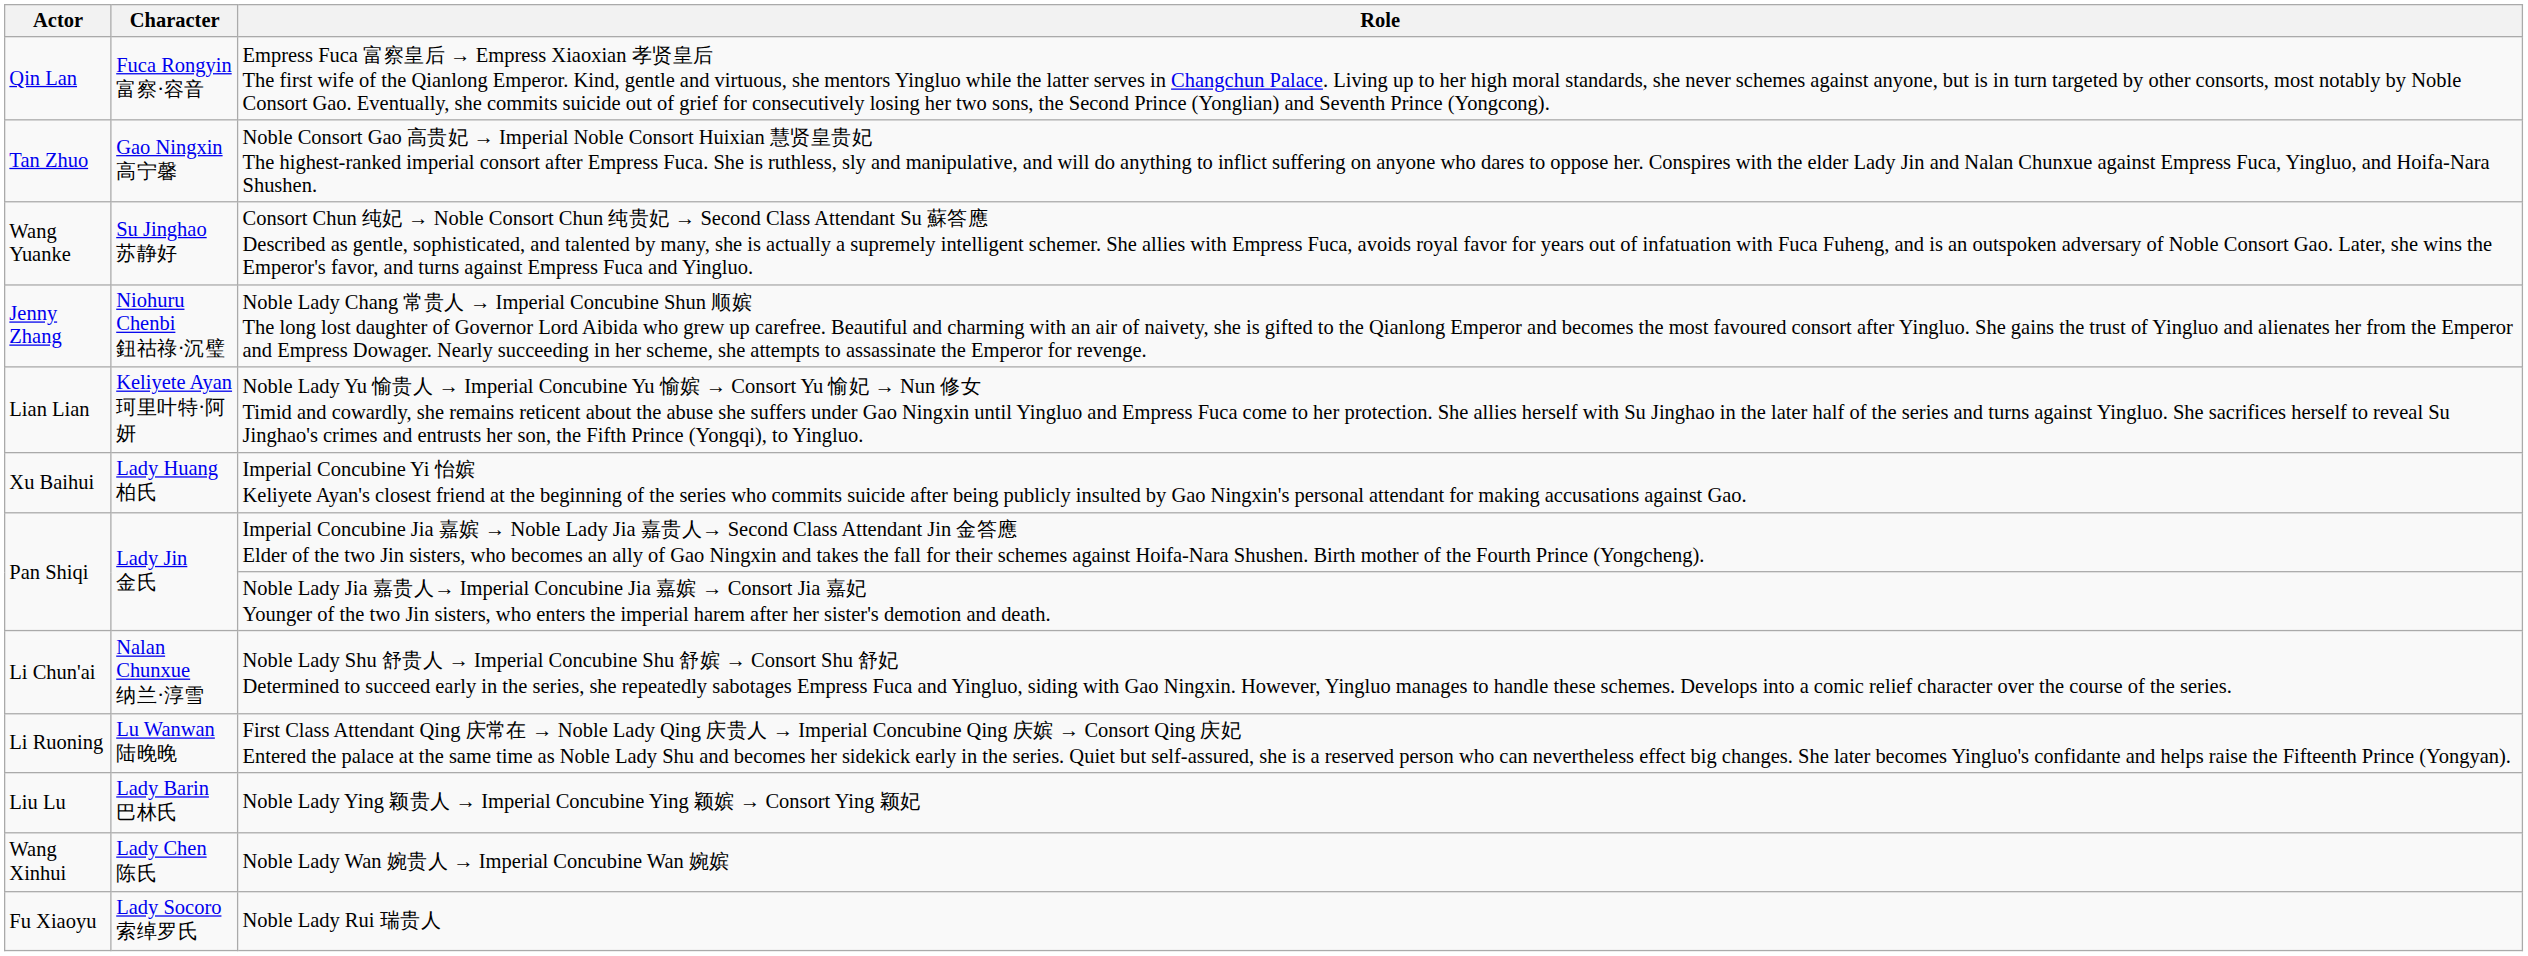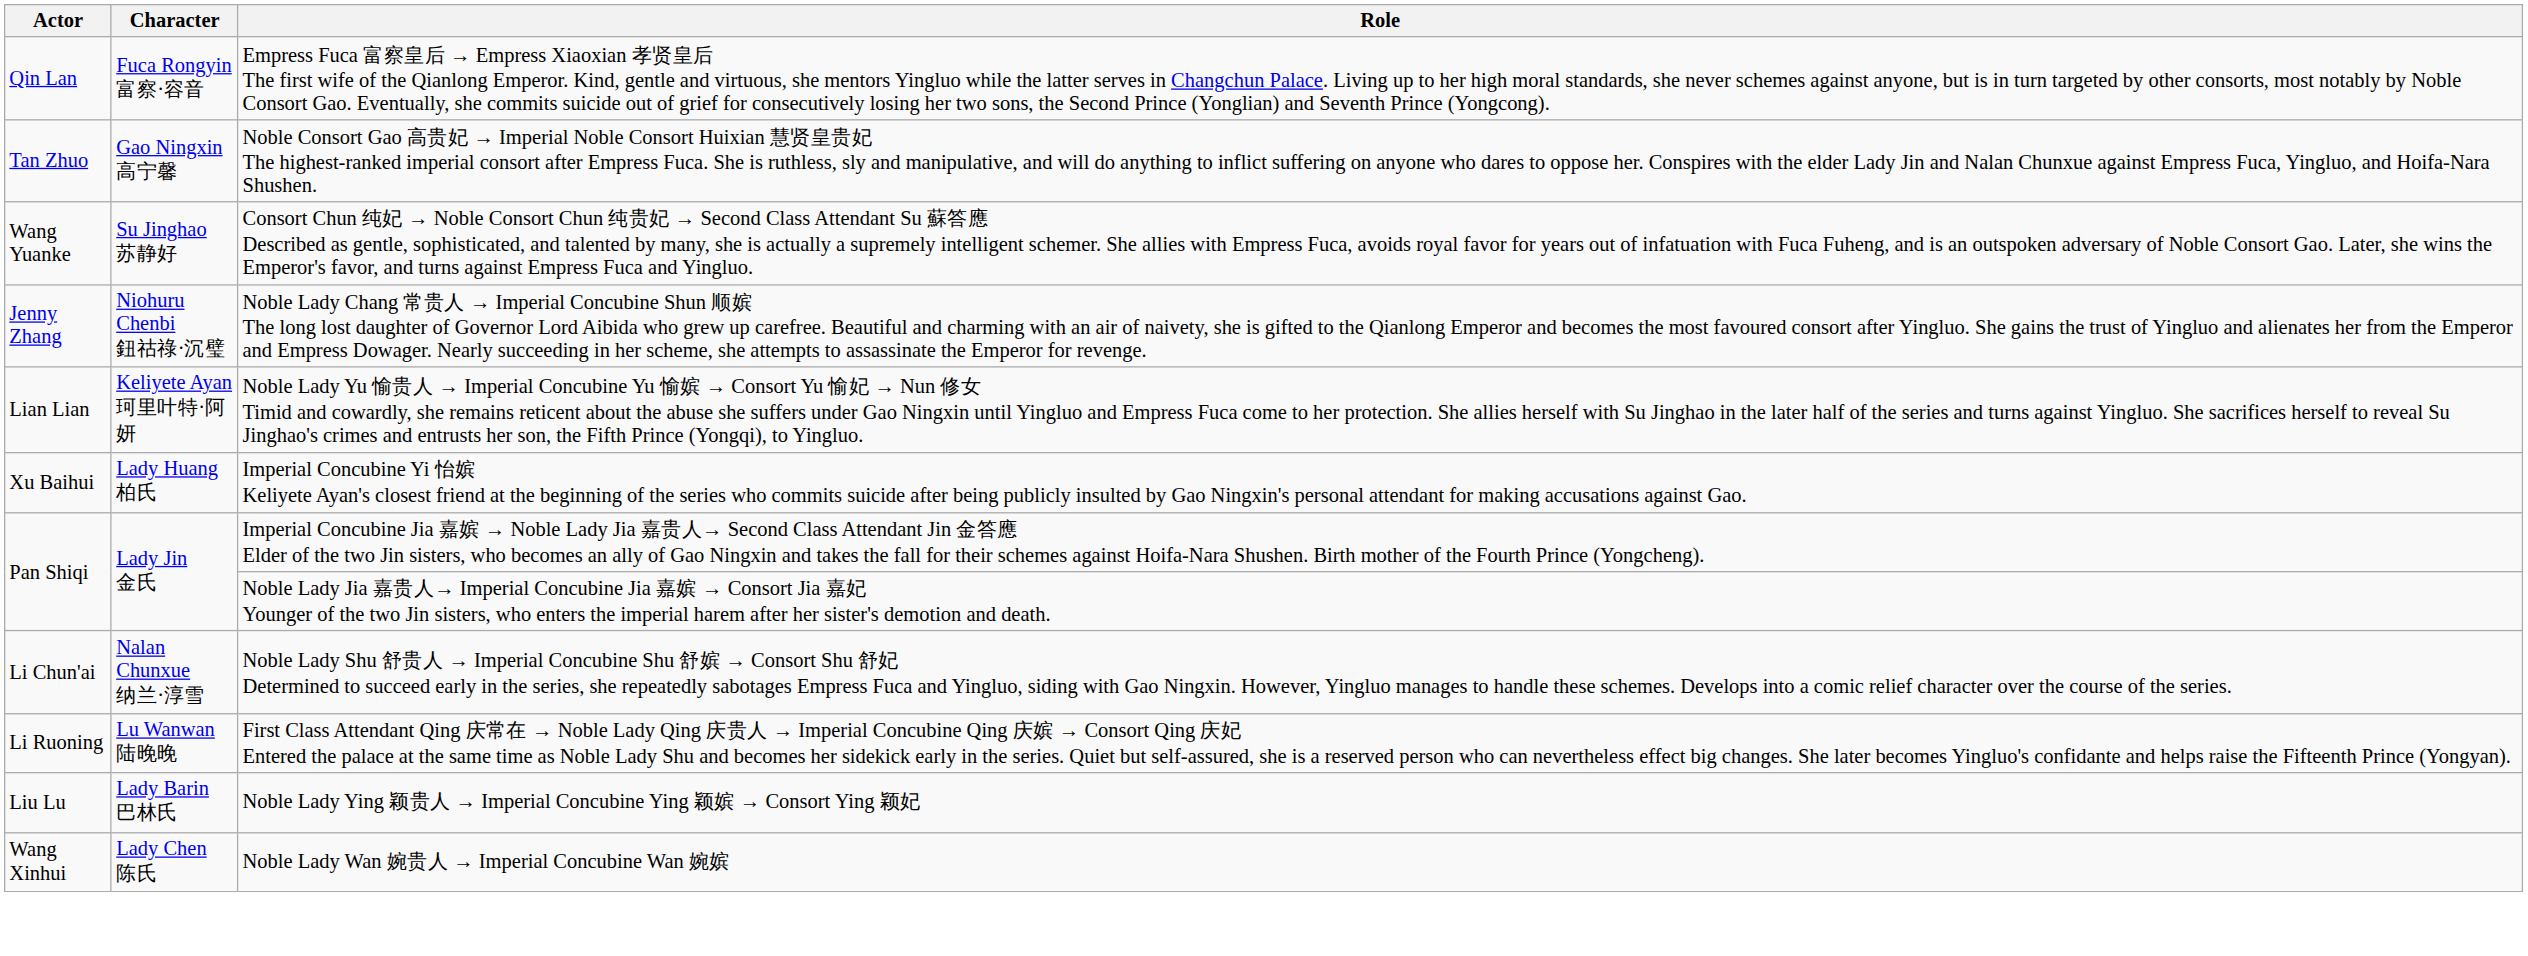- row: (342, 920)
